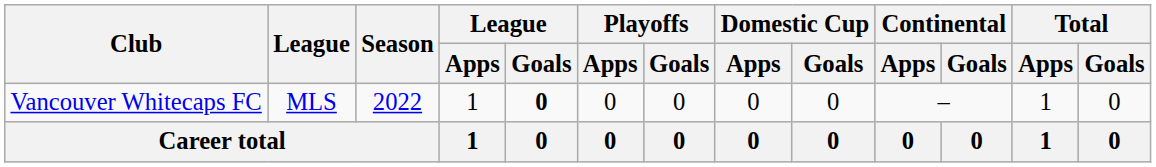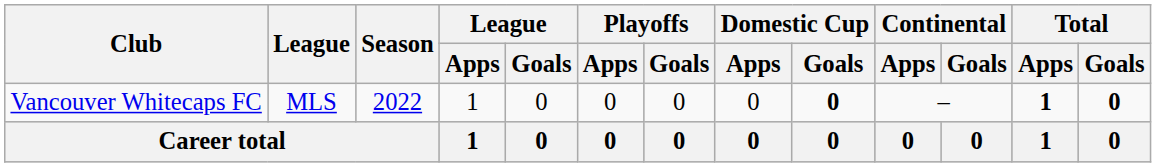(541, 102) bold -> (541, 102) normal
(833, 102) normal -> (833, 102) bold
(1046, 102) normal -> (1046, 102) bold
(1115, 102) normal -> (1115, 102) bold
